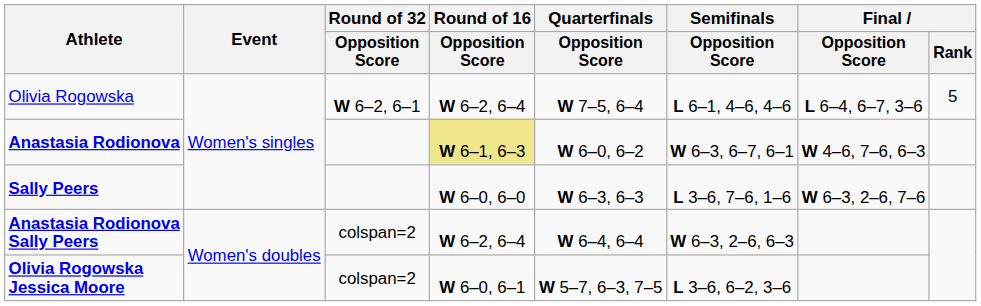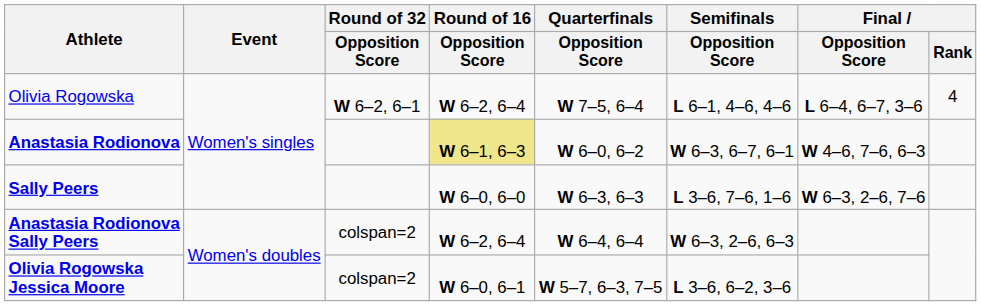(953, 97) 5 -> (953, 97) 4
